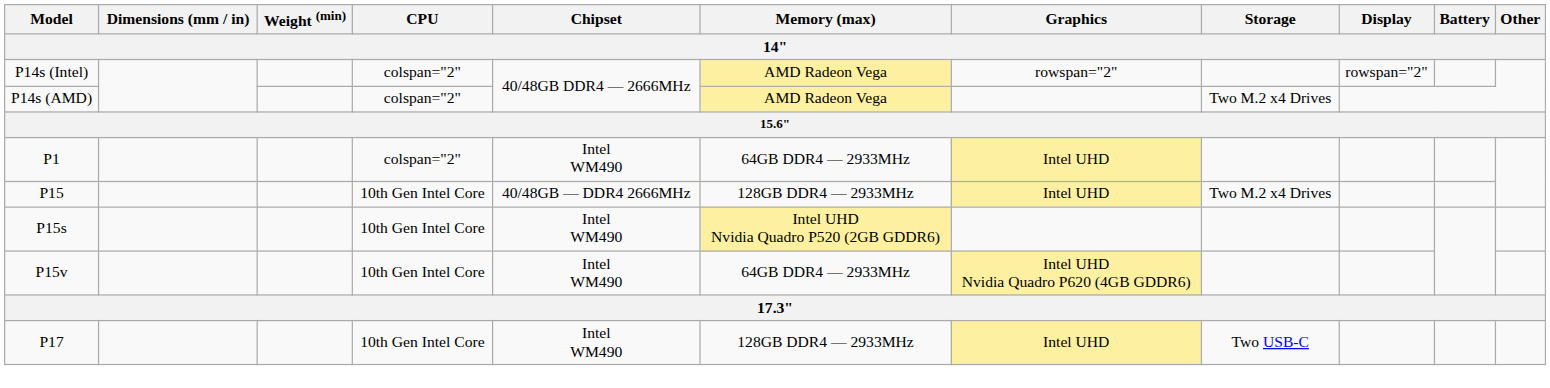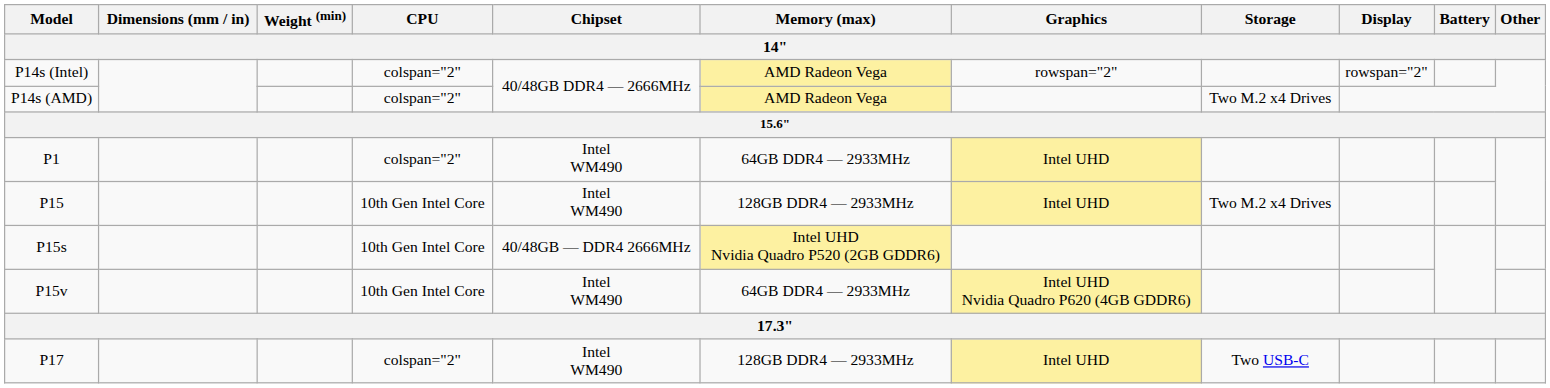(596, 193) 40/48GB — DDR4 2666MHz -> (596, 203) Intel WM490
(596, 228) Intel WM490 -> (596, 247) 40/48GB — DDR4 2666MHz
(422, 342) 10th Gen Intel Core -> (422, 360) colspan="2"
